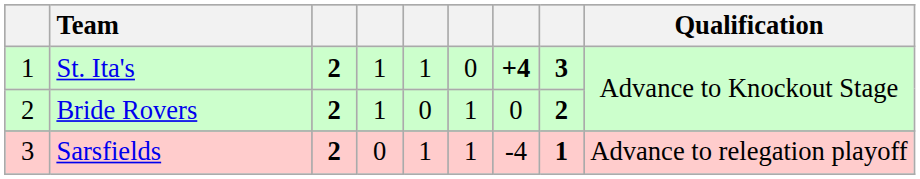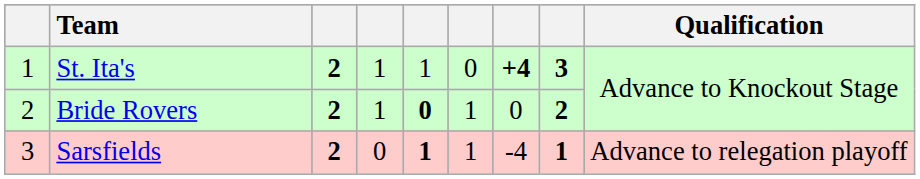(425, 109) normal -> (425, 109) bold
(425, 151) normal -> (425, 151) bold
